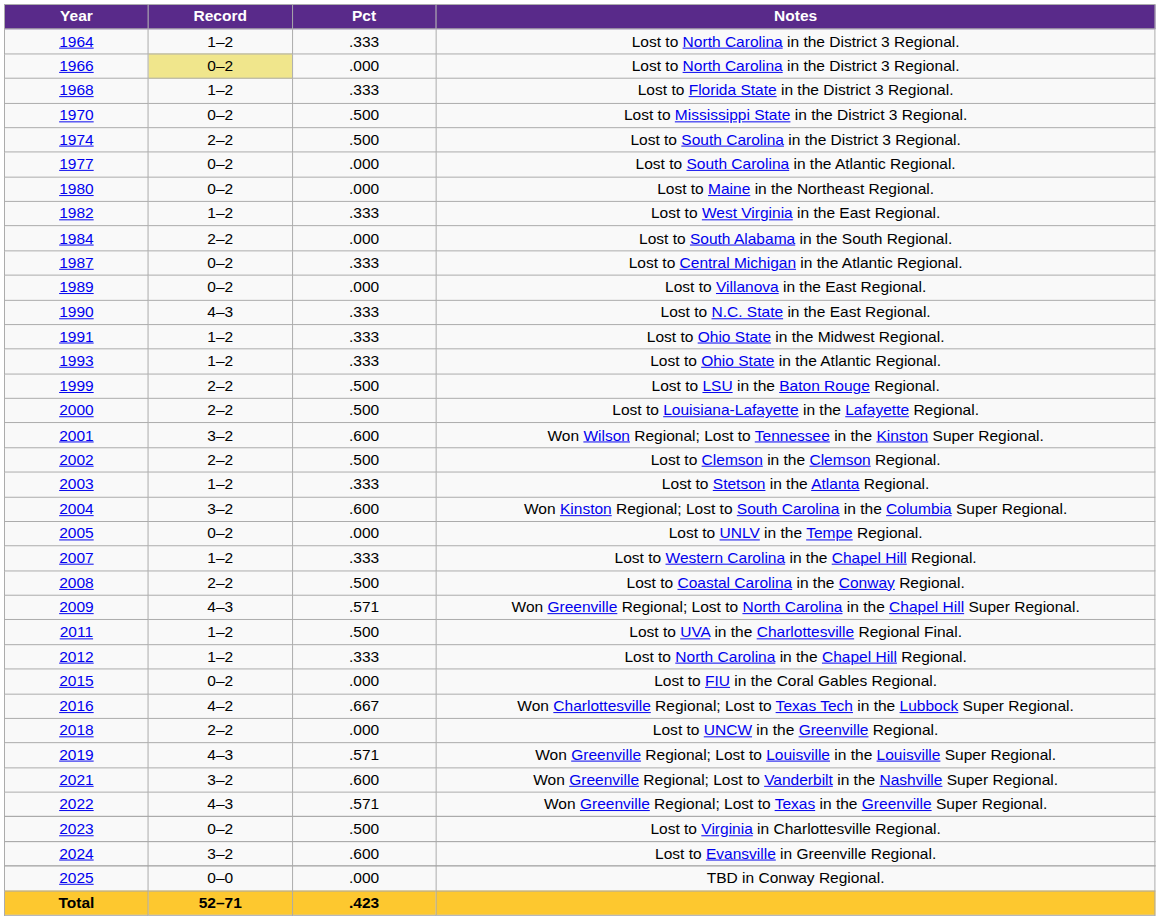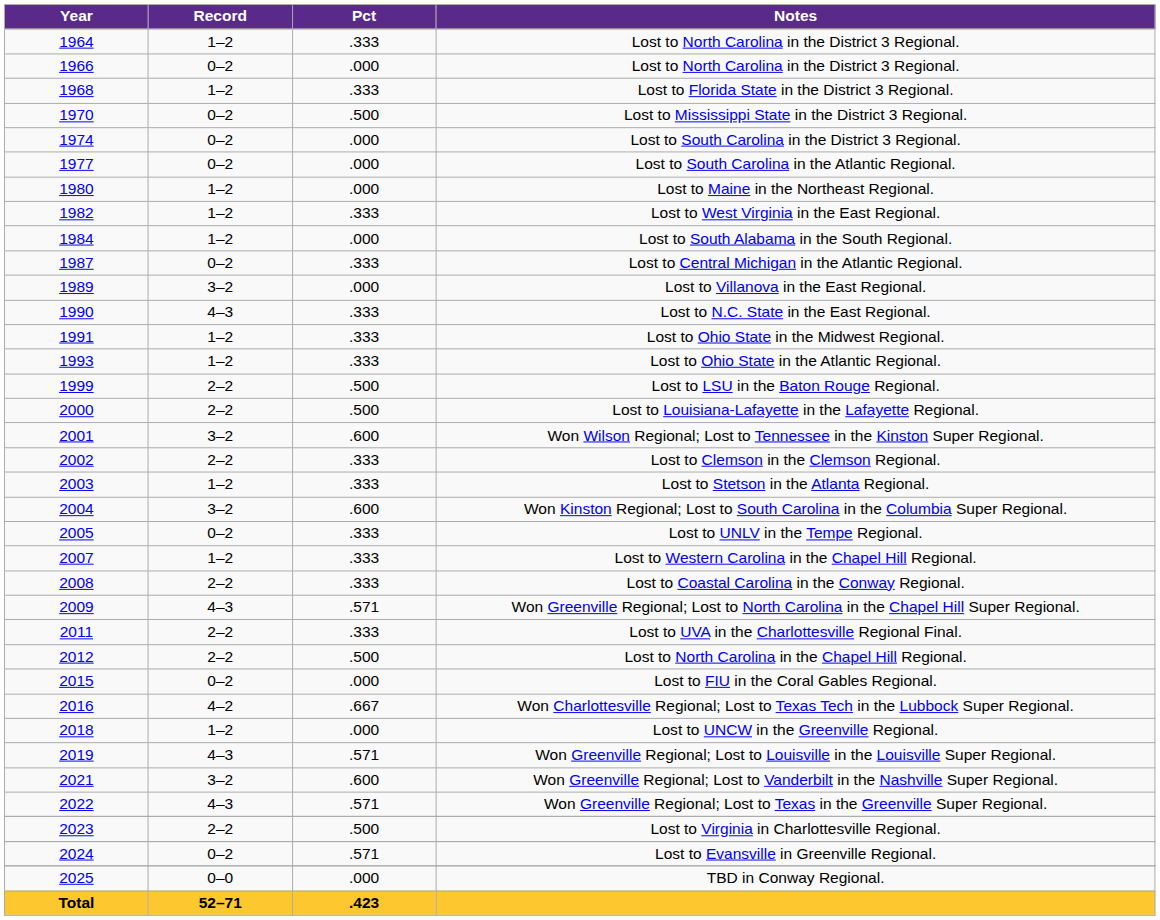(220, 66) khaki background -> (220, 66) no background
(220, 139) 2–2 -> (220, 139) 0–2
(364, 139) .500 -> (364, 139) .000
(220, 189) 0–2 -> (220, 189) 1–2
(220, 238) 2–2 -> (220, 238) 1–2
(220, 287) 0–2 -> (220, 287) 3–2
(364, 459) .500 -> (364, 459) .333
(364, 533) .000 -> (364, 533) .333
(364, 582) .500 -> (364, 582) .333
(220, 632) 1–2 -> (220, 632) 2–2
(364, 632) .500 -> (364, 632) .333
(220, 656) 1–2 -> (220, 656) 2–2
(364, 656) .333 -> (364, 656) .500
(220, 730) 2–2 -> (220, 730) 1–2
(220, 829) 0–2 -> (220, 829) 2–2
(220, 853) 3–2 -> (220, 853) 0–2
(364, 853) .600 -> (364, 853) .571
